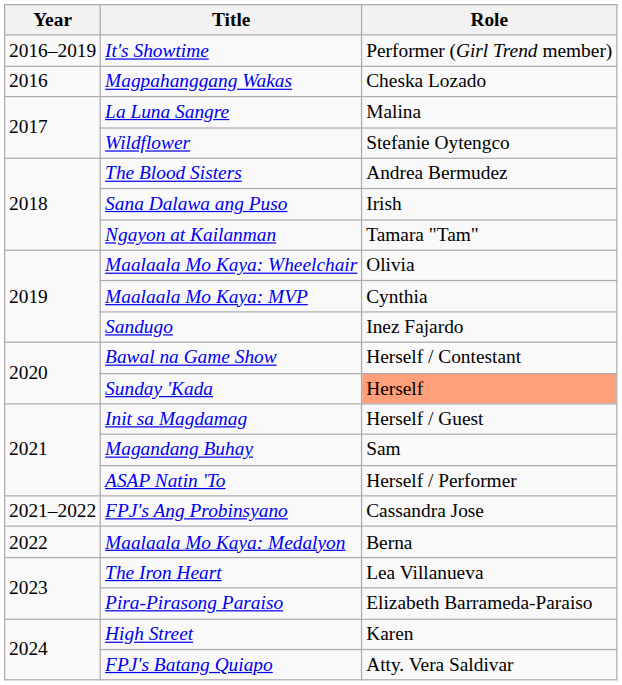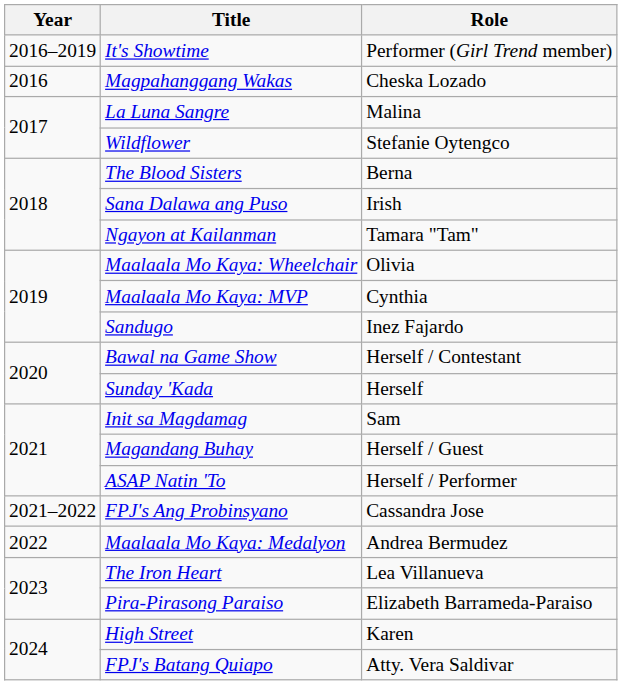(437, 173) Andrea Bermudez -> (389, 173) Berna
(395, 388) lightsalmon background -> (395, 388) no background
(425, 419) Herself / Guest -> (383, 419) Sam
(383, 449) Sam -> (425, 449) Herself / Guest
(389, 541) Berna -> (437, 541) Andrea Bermudez
